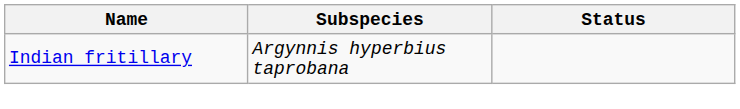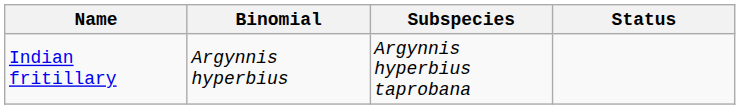+ column: (279, 19)
